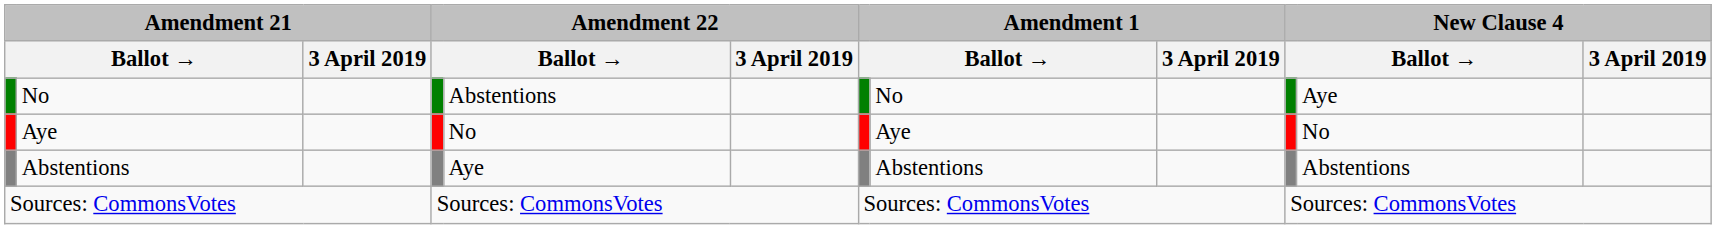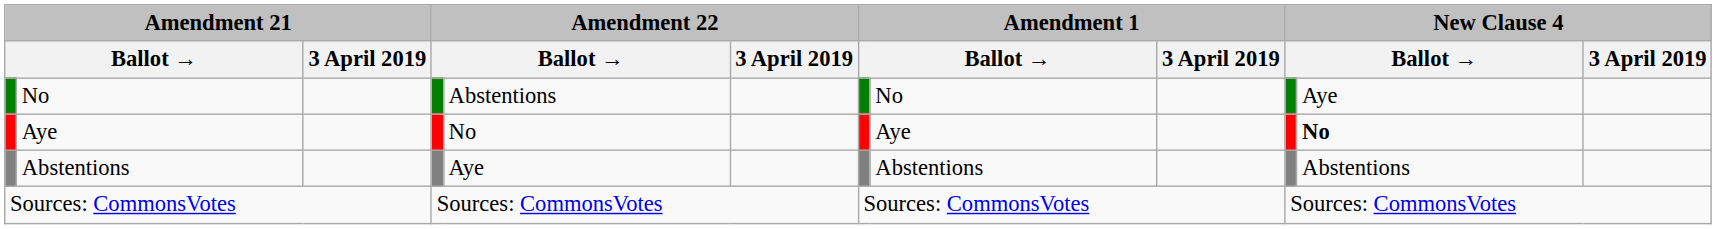(1316, 131) normal -> (1316, 131) bold
